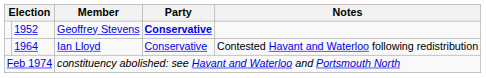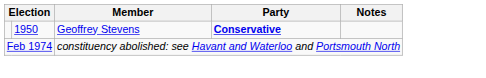(26, 30) 1952 -> (26, 30) 1950
- row: (79, 47)
